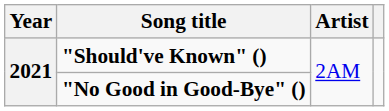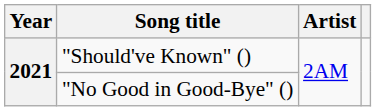(164, 55) bold -> (156, 55) normal
(184, 88) bold -> (178, 88) normal
